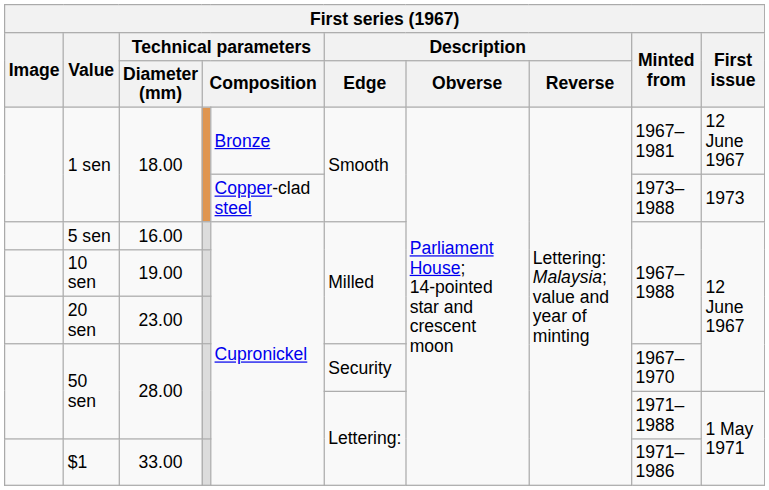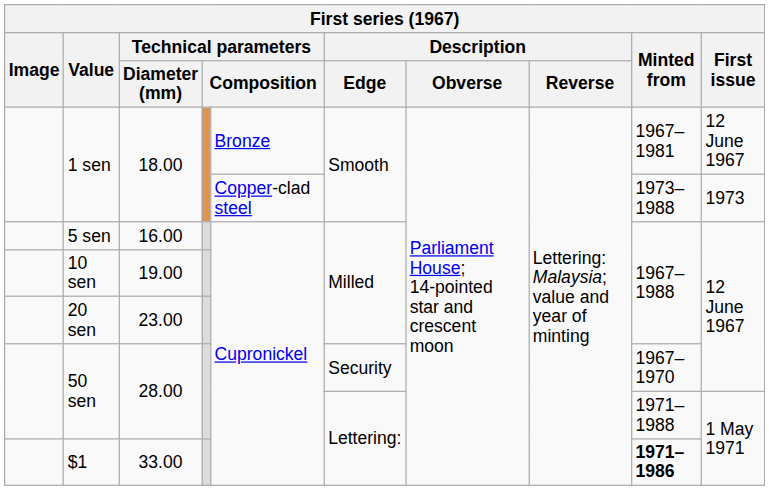(660, 462) normal -> (660, 462) bold
